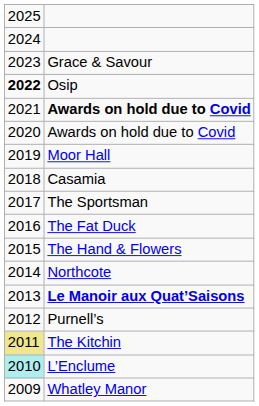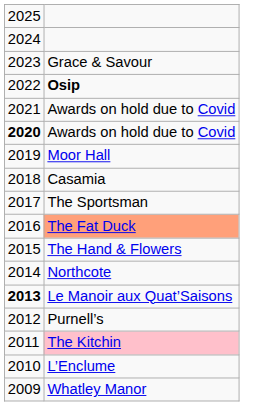(24, 86) bold -> (24, 86) normal
(63, 86) normal -> (64, 86) bold
(149, 109) bold -> (141, 109) normal
(24, 132) normal -> (24, 132) bold
(92, 226) no background -> (92, 226) lightsalmon background
(24, 296) normal -> (24, 296) bold
(146, 296) bold -> (140, 296) normal
(24, 343) khaki background -> (24, 343) no background
(84, 343) no background -> (84, 343) pink background
(24, 366) paleturquoise background -> (24, 366) no background
